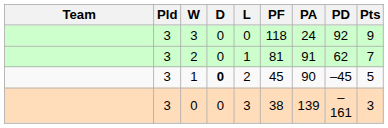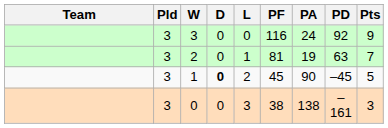(276, 35) 118 -> (276, 35) 116
(309, 56) 91 -> (309, 56) 19
(341, 56) 62 -> (341, 56) 63
(309, 105) 139 -> (309, 105) 138
